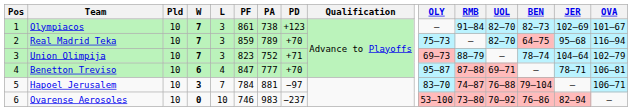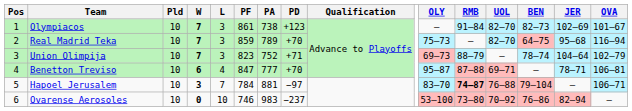(471, 85) normal -> (471, 85) bold
